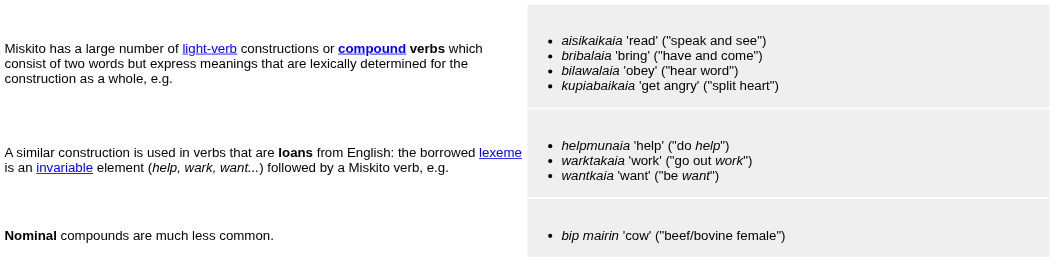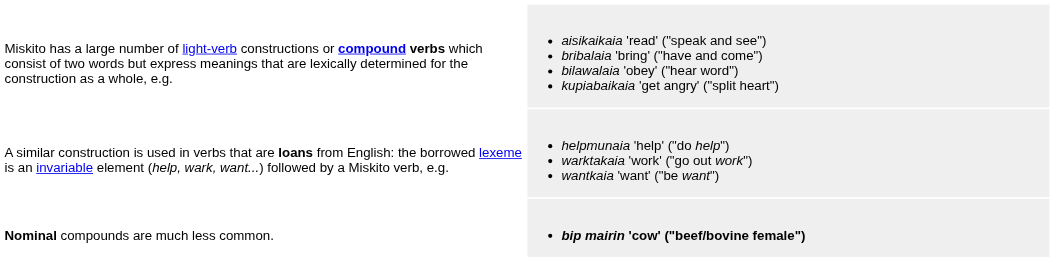(788, 235) normal -> (788, 235) bold
